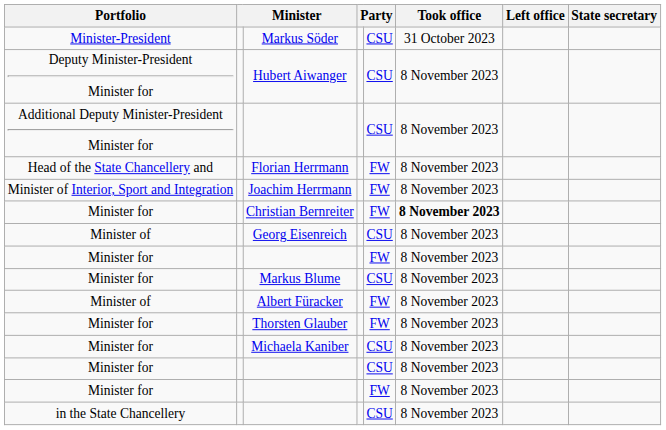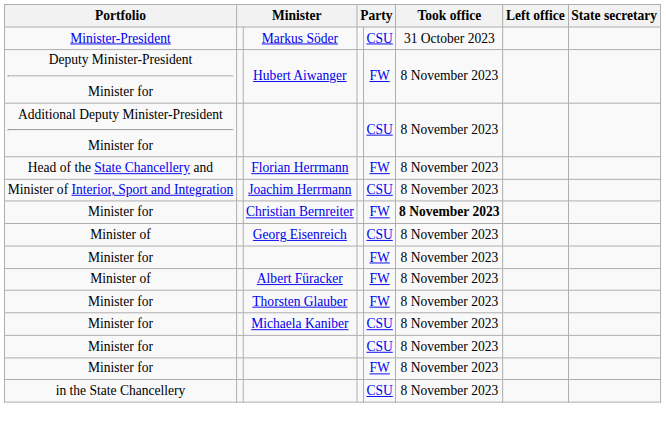(380, 76) CSU -> (380, 76) FW
(380, 190) FW -> (380, 190) CSU
- row: (120, 279)
